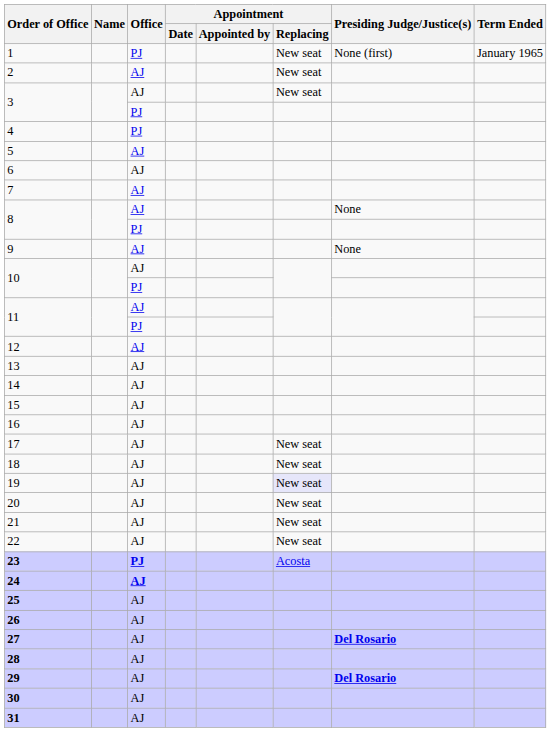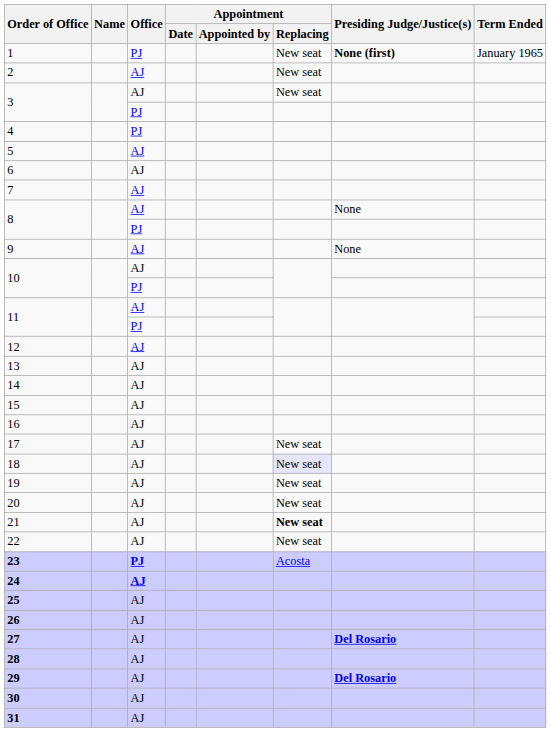(363, 53) normal -> (365, 53) bold
(299, 463) no background -> (299, 463) lavender background
(299, 483) lavender background -> (299, 483) no background
(299, 522) normal -> (299, 522) bold
